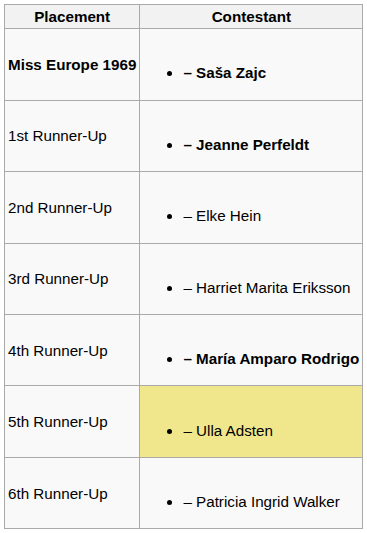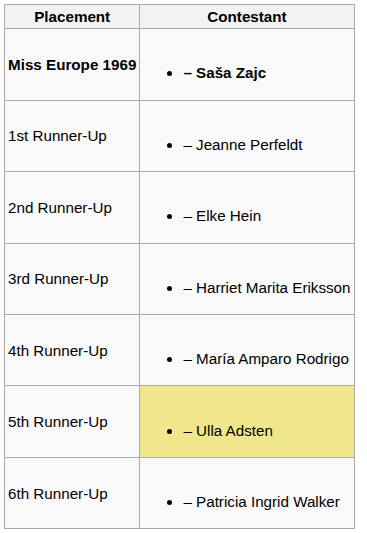(251, 144) bold -> (247, 144) normal
(251, 359) bold -> (247, 359) normal
